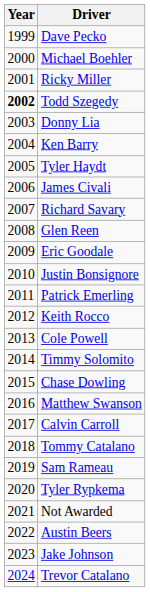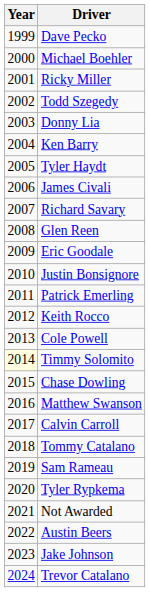(21, 101) bold -> (21, 101) normal
(21, 360) no background -> (21, 360) lightyellow background
